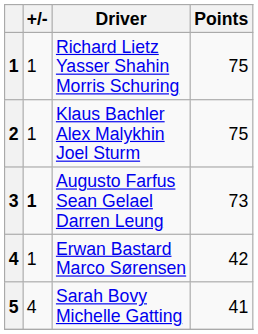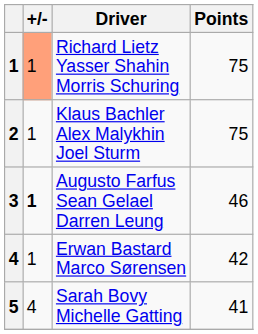(32, 66) no background -> (32, 66) lightsalmon background
(238, 201) 73 -> (238, 201) 46
